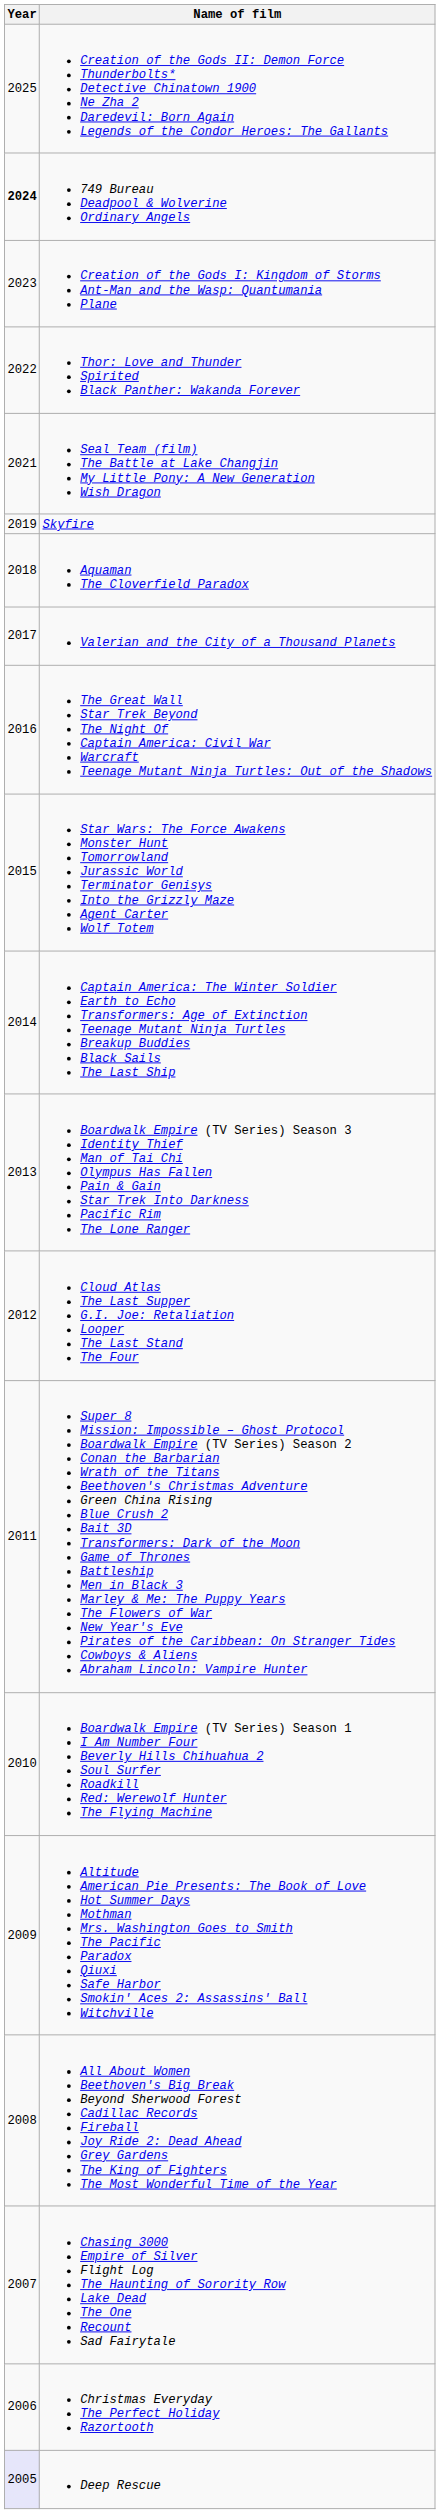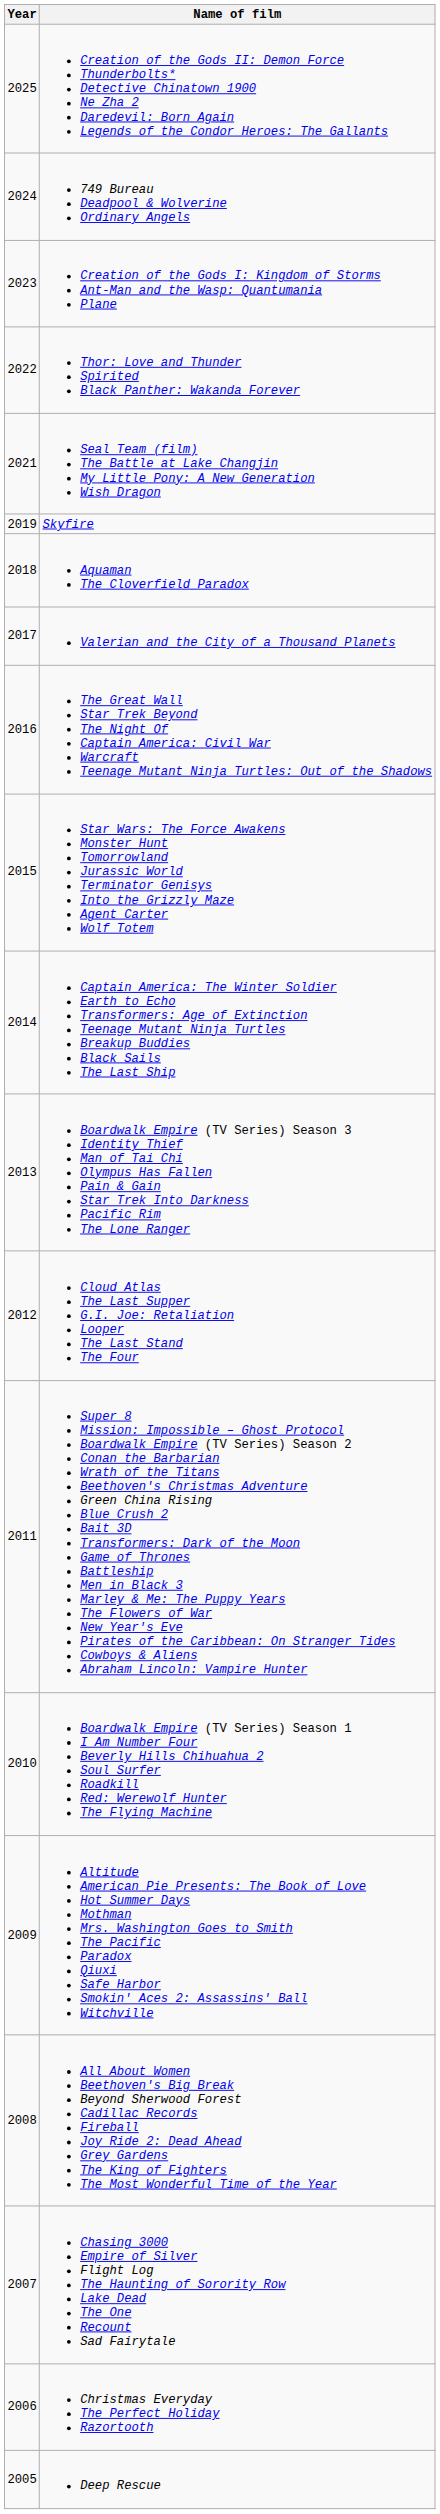(22, 197) bold -> (22, 197) normal
(22, 2479) lavender background -> (22, 2479) no background
